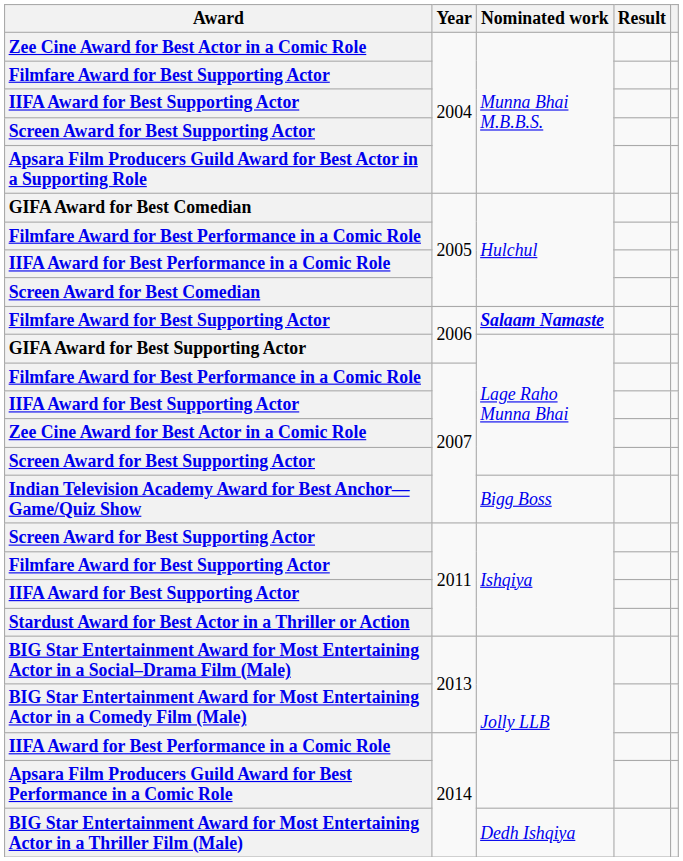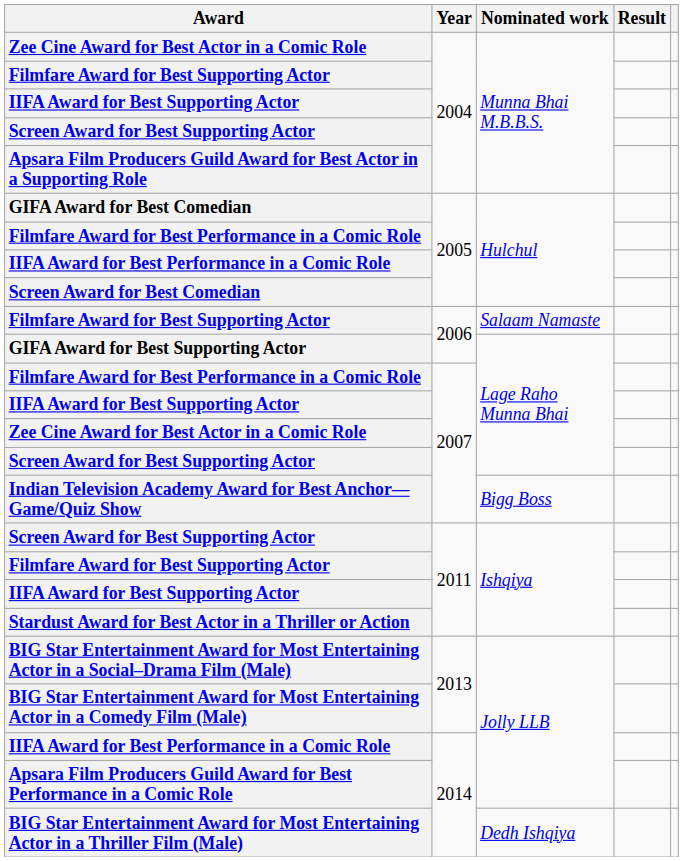(542, 320) bold -> (540, 320) normal
